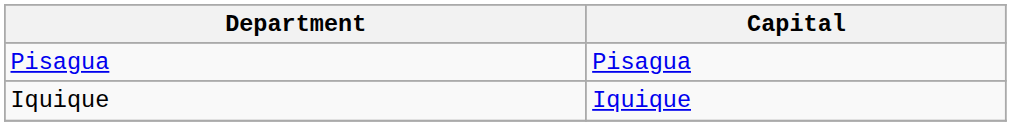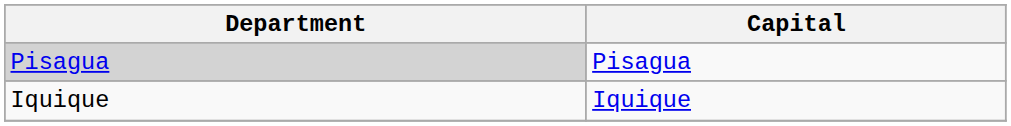(60, 62) no background -> (60, 62) lightgrey background
